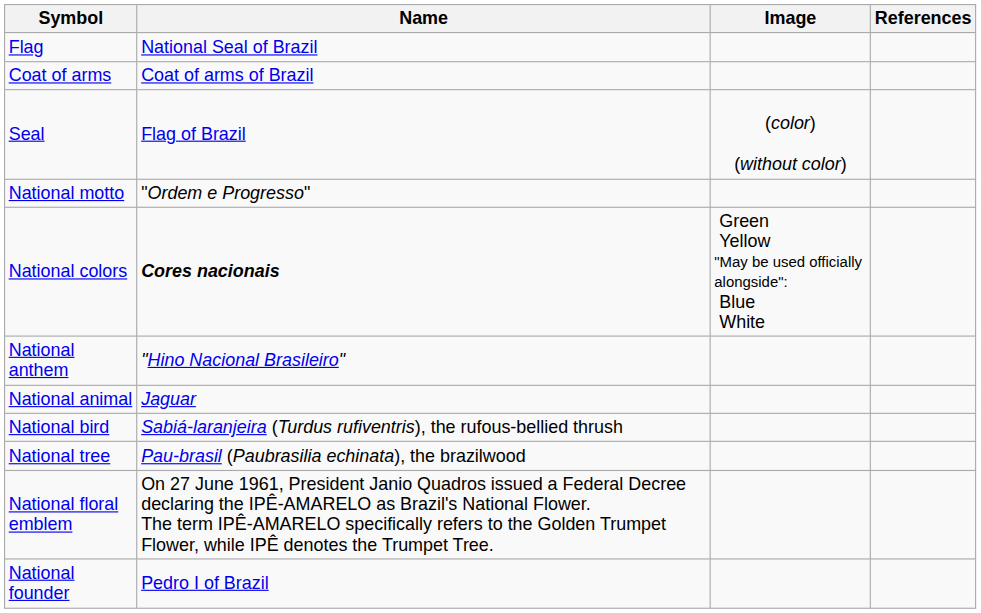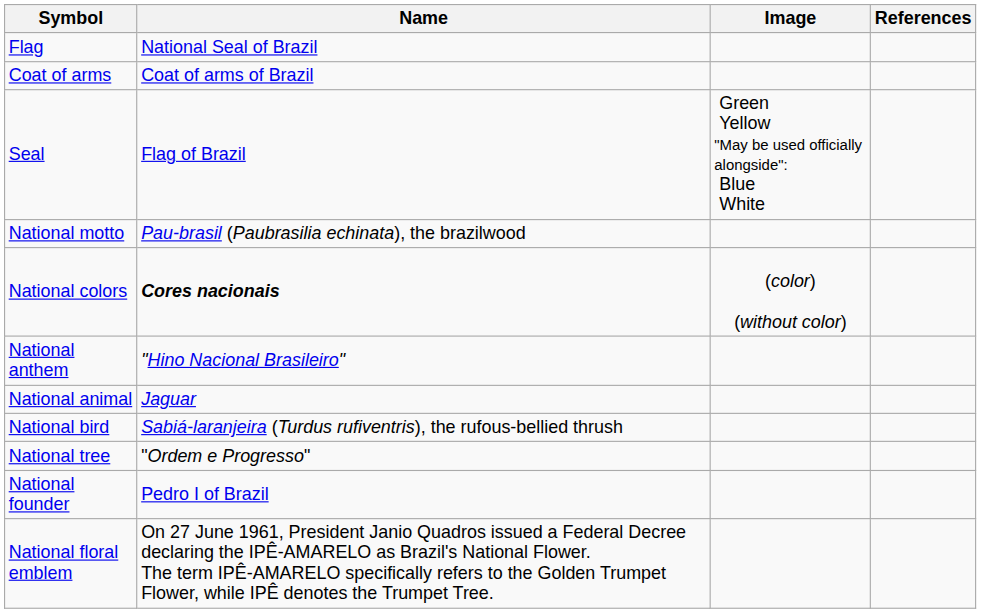(790, 144) (color) (without color) -> (788, 154) Green Yellow "May be used officially alongside": Blue White
(226, 192) "Ordem e Progresso" -> (333, 233) Pau-brasil (Paubrasilia echinata), the brazilwood
(788, 271) Green Yellow "May be used officially alongside": Blue White -> (790, 301) (color) (without color)
(333, 455) Pau-brasil (Paubrasilia echinata), the brazilwood -> (226, 455) "Ordem e Progresso"
rows swapped: (63, 514) <-> (42, 583)
